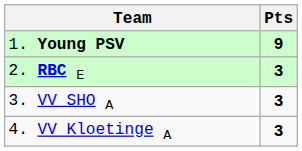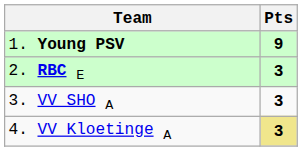(279, 131) no background -> (279, 131) khaki background
